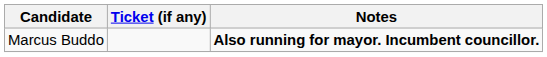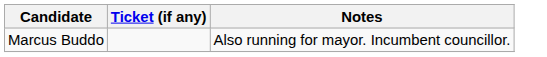(376, 40) bold -> (362, 40) normal
